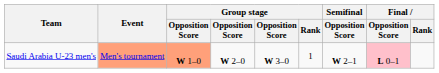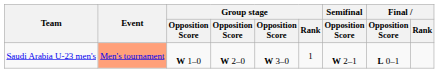(189, 61) lightsalmon background -> (189, 61) no background
(388, 61) pink background -> (388, 61) no background
